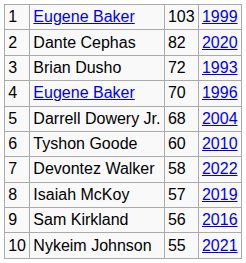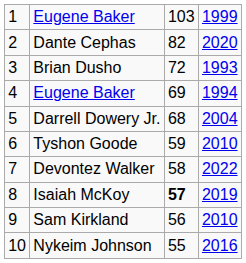(177, 93) 70 -> (177, 93) 69
(220, 93) 1996 -> (220, 93) 1994
(177, 144) 60 -> (177, 144) 59
(177, 194) normal -> (177, 194) bold
(220, 220) 2016 -> (220, 220) 2010
(220, 245) 2021 -> (220, 245) 2016
